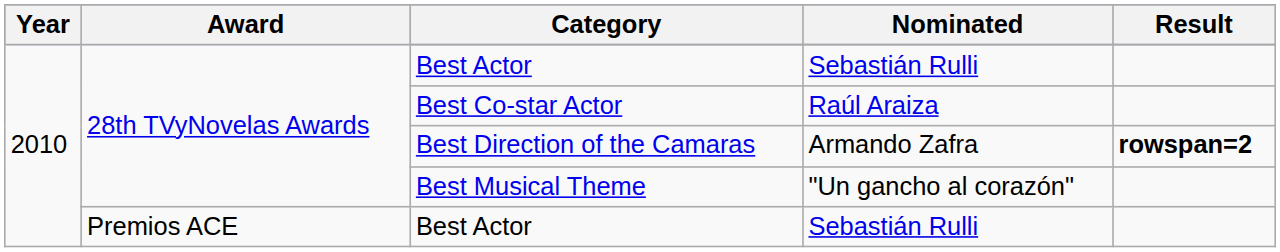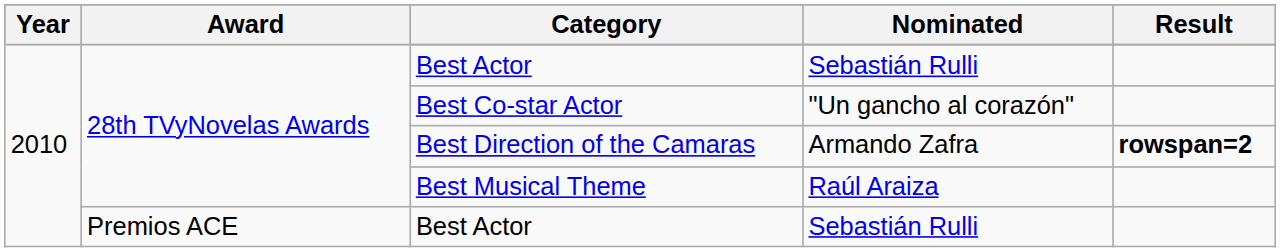(873, 105) Raúl Araiza -> (941, 105) "Un gancho al corazón"
(941, 186) "Un gancho al corazón" -> (873, 186) Raúl Araiza
